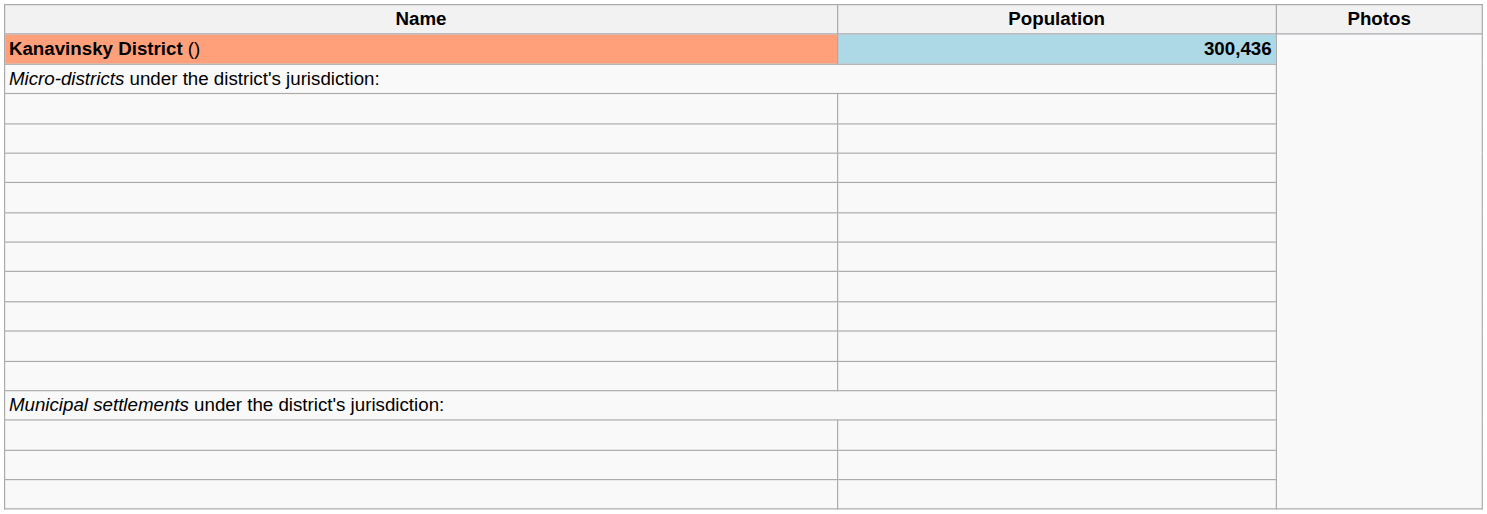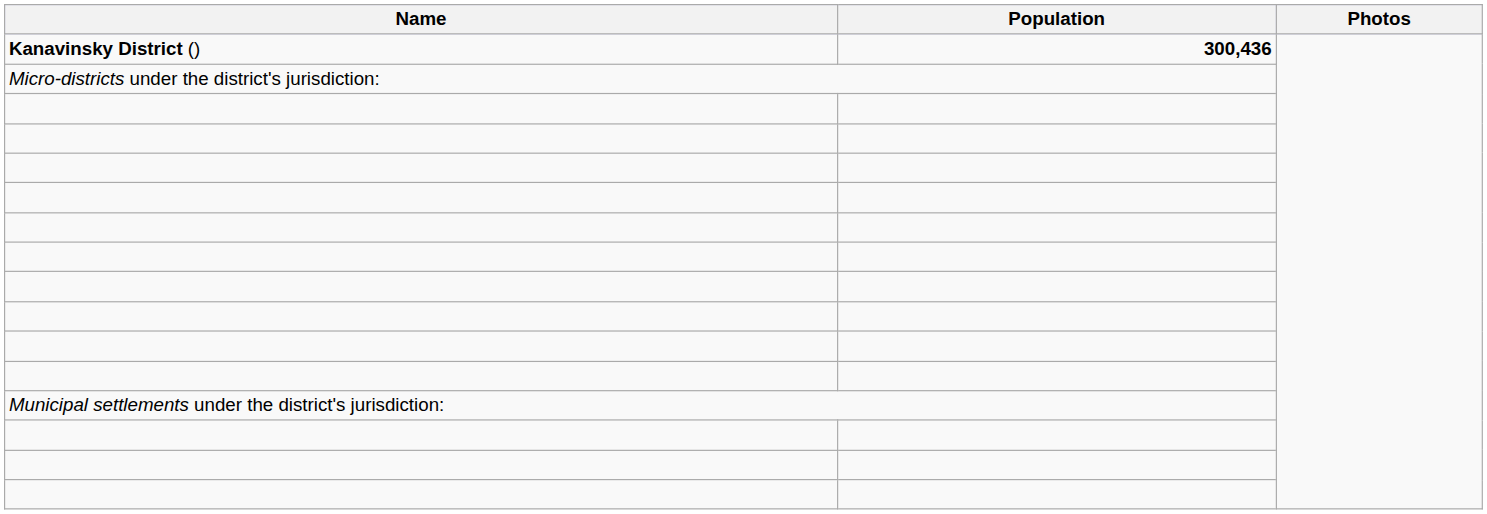(105, 49) lightsalmon background -> (105, 49) no background
(1238, 49) lightblue background -> (1238, 49) no background
